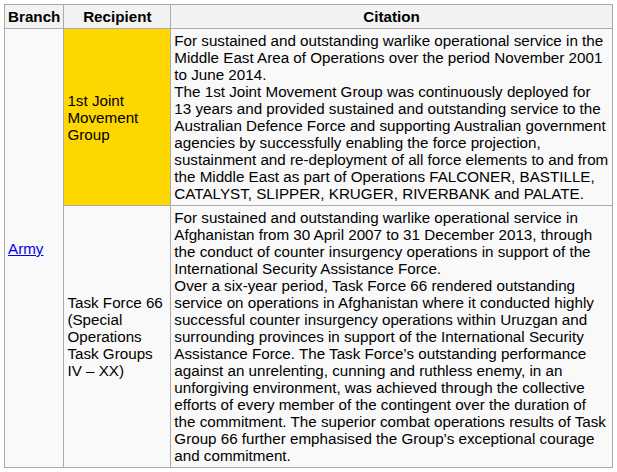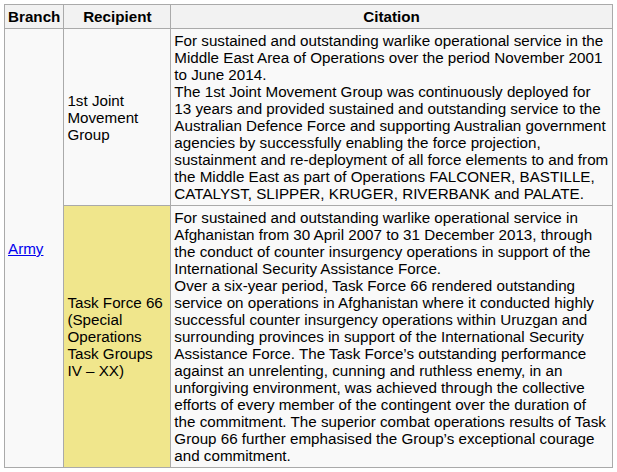(103, 117) gold background -> (103, 117) no background
(115, 337) no background -> (115, 337) khaki background
